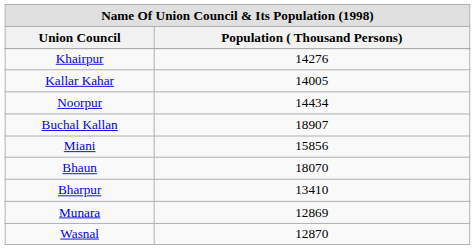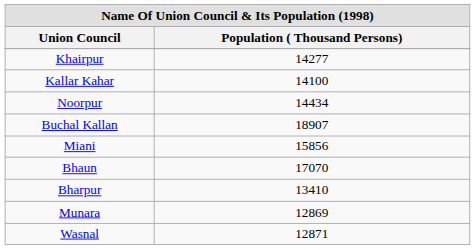(312, 59) 14276 -> (312, 59) 14277
(312, 80) 14005 -> (312, 80) 14100
(312, 168) 18070 -> (312, 168) 17070
(312, 233) 12870 -> (312, 233) 12871
